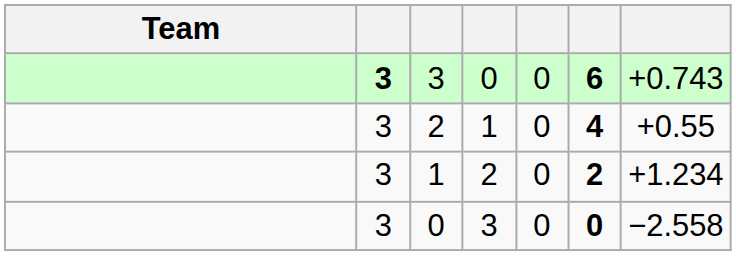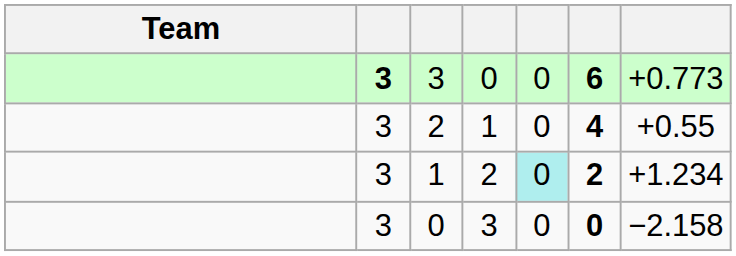(676, 77) +0.743 -> (676, 77) +0.773
(542, 175) no background -> (542, 175) paleturquoise background
(676, 224) −2.558 -> (676, 224) −2.158
